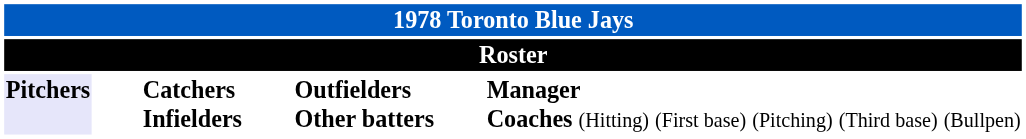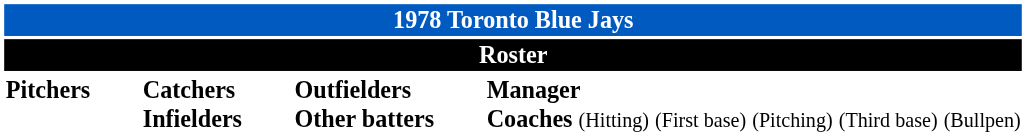(48, 89) lavender background -> (48, 89) no background
